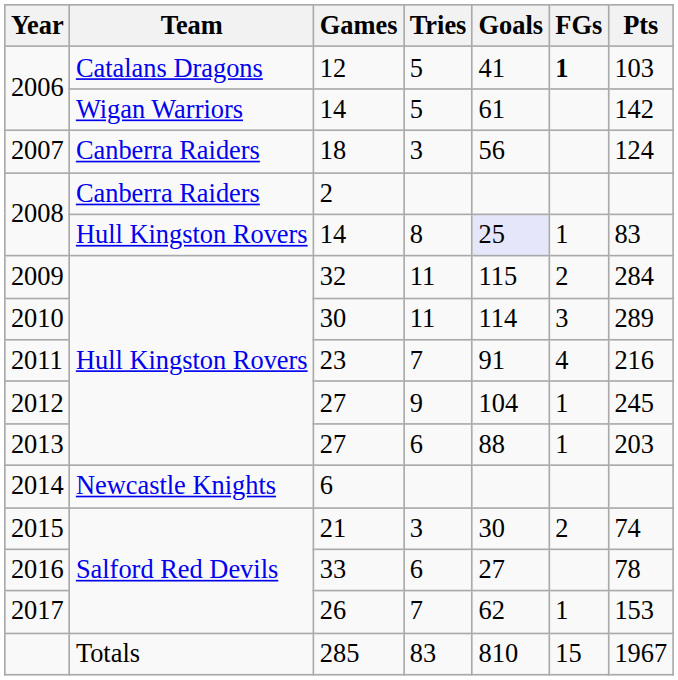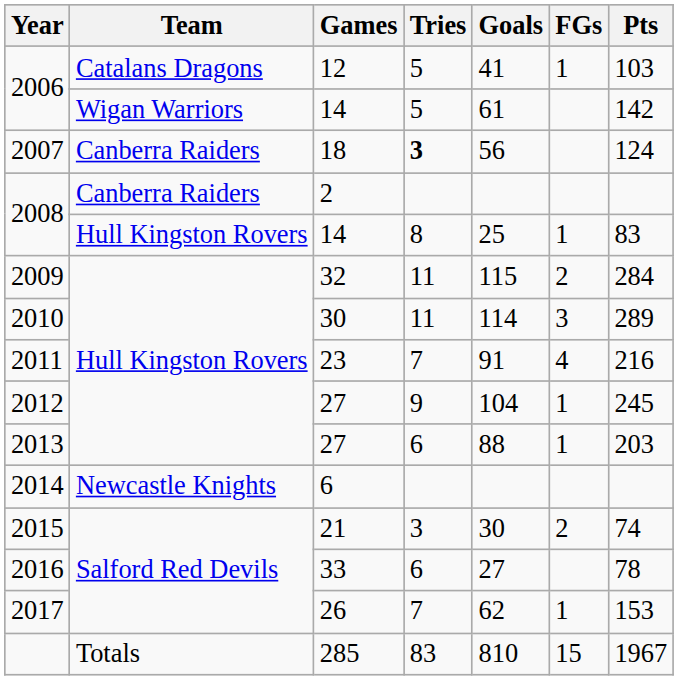(562, 67) bold -> (562, 67) normal
(416, 151) normal -> (416, 151) bold
(492, 234) lavender background -> (492, 234) no background
